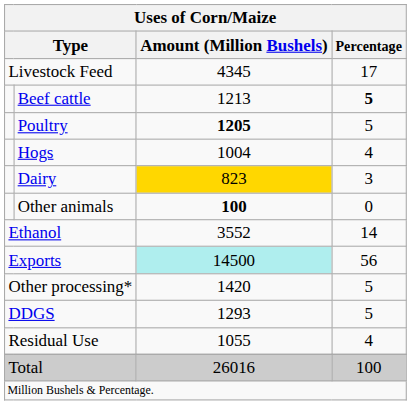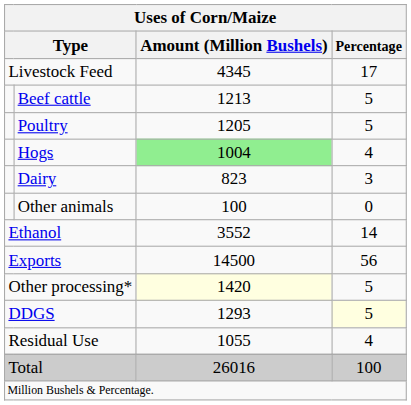(369, 98) bold -> (369, 98) normal
(234, 125) bold -> (234, 125) normal
(234, 152) no background -> (234, 152) lightgreen background
(234, 179) gold background -> (234, 179) no background
(234, 206) bold -> (234, 206) normal
(234, 260) paleturquoise background -> (234, 260) no background
(234, 286) no background -> (234, 286) lightyellow background
(369, 313) no background -> (369, 313) lightyellow background
